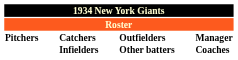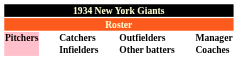(22, 38) no background -> (22, 38) pink background
